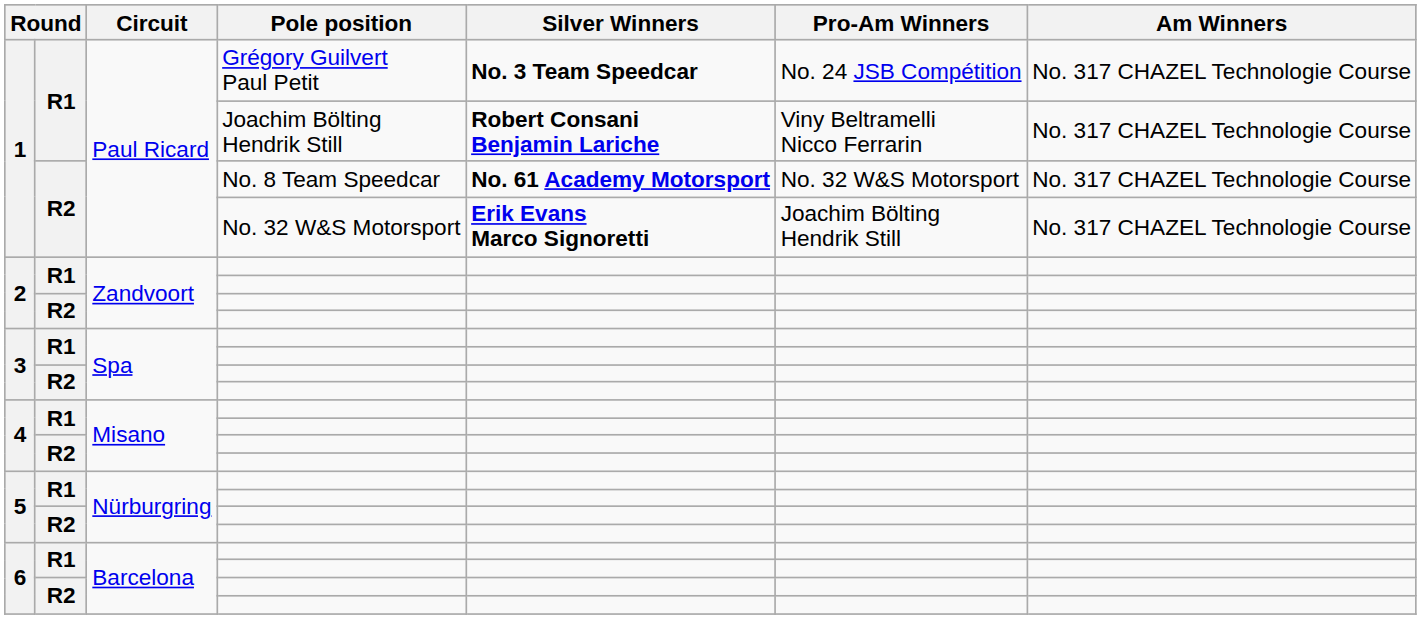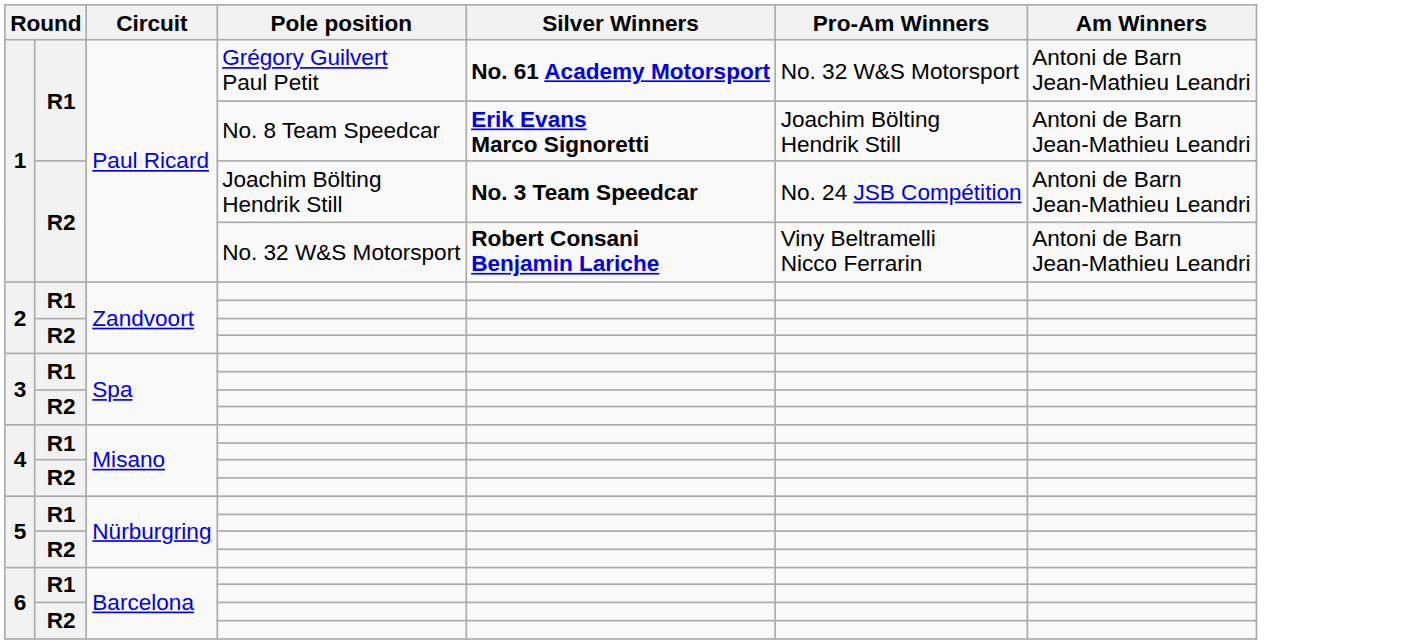(584, 70) No. 3 Team Speedcar -> (621, 70) No. 61 Academy Motorsport
(901, 70) No. 24 JSB Compétition -> (900, 70) No. 32 W&S Motorsport
(1222, 70) No. 317 CHAZEL Technologie Course -> (1141, 70) Antoni de Barn Jean-Mathieu Leandri
(302, 131) Joachim Bölting Hendrik Still -> (331, 131) No. 8 Team Speedcar
(565, 131) Robert Consani Benjamin Lariche -> (560, 131) Erik Evans Marco Signoretti
(858, 131) Viny Beltramelli Nicco Ferrarin -> (860, 131) Joachim Bölting Hendrik Still
(1222, 131) No. 317 CHAZEL Technologie Course -> (1141, 131) Antoni de Barn Jean-Mathieu Leandri
(331, 179) No. 8 Team Speedcar -> (302, 191) Joachim Bölting Hendrik Still
(621, 179) No. 61 Academy Motorsport -> (584, 191) No. 3 Team Speedcar
(900, 179) No. 32 W&S Motorsport -> (901, 191) No. 24 JSB Compétition
(1222, 179) No. 317 CHAZEL Technologie Course -> (1141, 191) Antoni de Barn Jean-Mathieu Leandri
(560, 227) Erik Evans Marco Signoretti -> (565, 252) Robert Consani Benjamin Lariche
(860, 227) Joachim Bölting Hendrik Still -> (858, 252) Viny Beltramelli Nicco Ferrarin
(1222, 227) No. 317 CHAZEL Technologie Course -> (1141, 252) Antoni de Barn Jean-Mathieu Leandri
